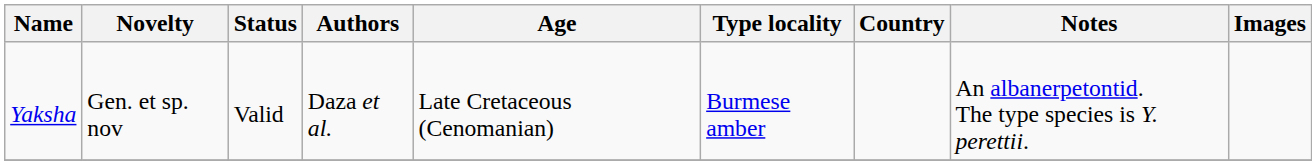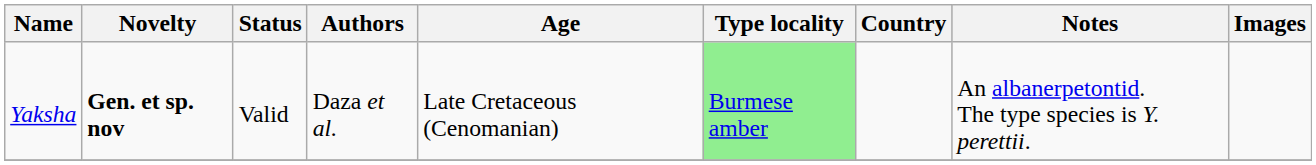(138, 114) normal -> (141, 114) bold
(748, 114) no background -> (751, 114) lightgreen background
